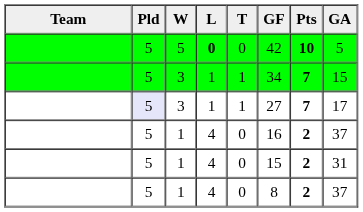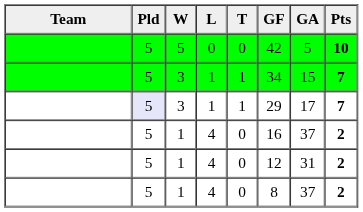columns swapped: (340, 19) <-> (306, 19)
(211, 48) bold -> (211, 48) normal
(274, 105) 27 -> (274, 105) 29
(274, 163) 15 -> (274, 163) 12
